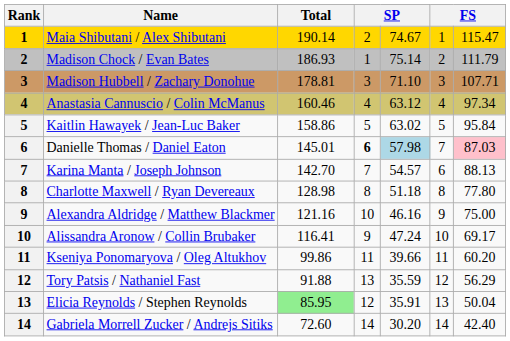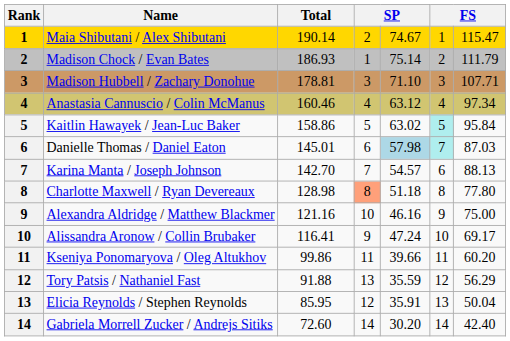(442, 125) no background -> (442, 125) paleturquoise background
(367, 147) bold -> (367, 147) normal
(442, 147) no background -> (442, 147) paleturquoise background
(480, 147) pink background -> (480, 147) no background
(367, 192) no background -> (367, 192) lightsalmon background
(316, 302) lightgreen background -> (316, 302) no background
